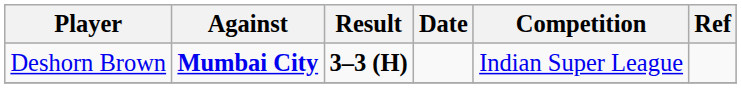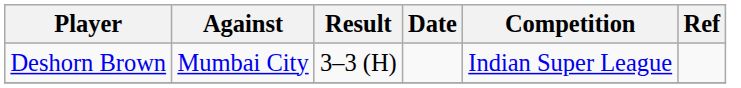(248, 62) bold -> (243, 62) normal
(369, 62) bold -> (358, 62) normal
